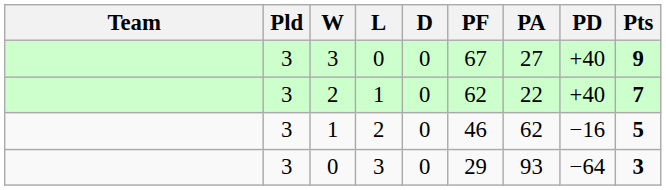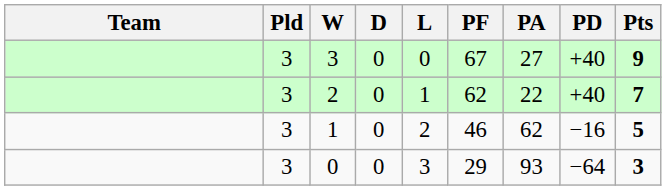columns swapped: (425, 22) <-> (379, 22)
